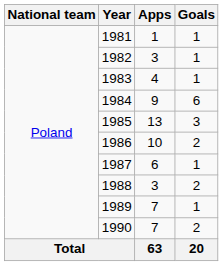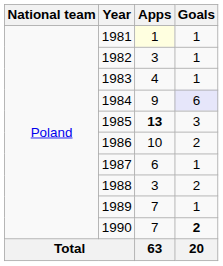(155, 36) no background -> (155, 36) lightyellow background
(196, 100) no background -> (196, 100) lavender background
(155, 121) normal -> (155, 121) bold
(196, 228) normal -> (196, 228) bold
